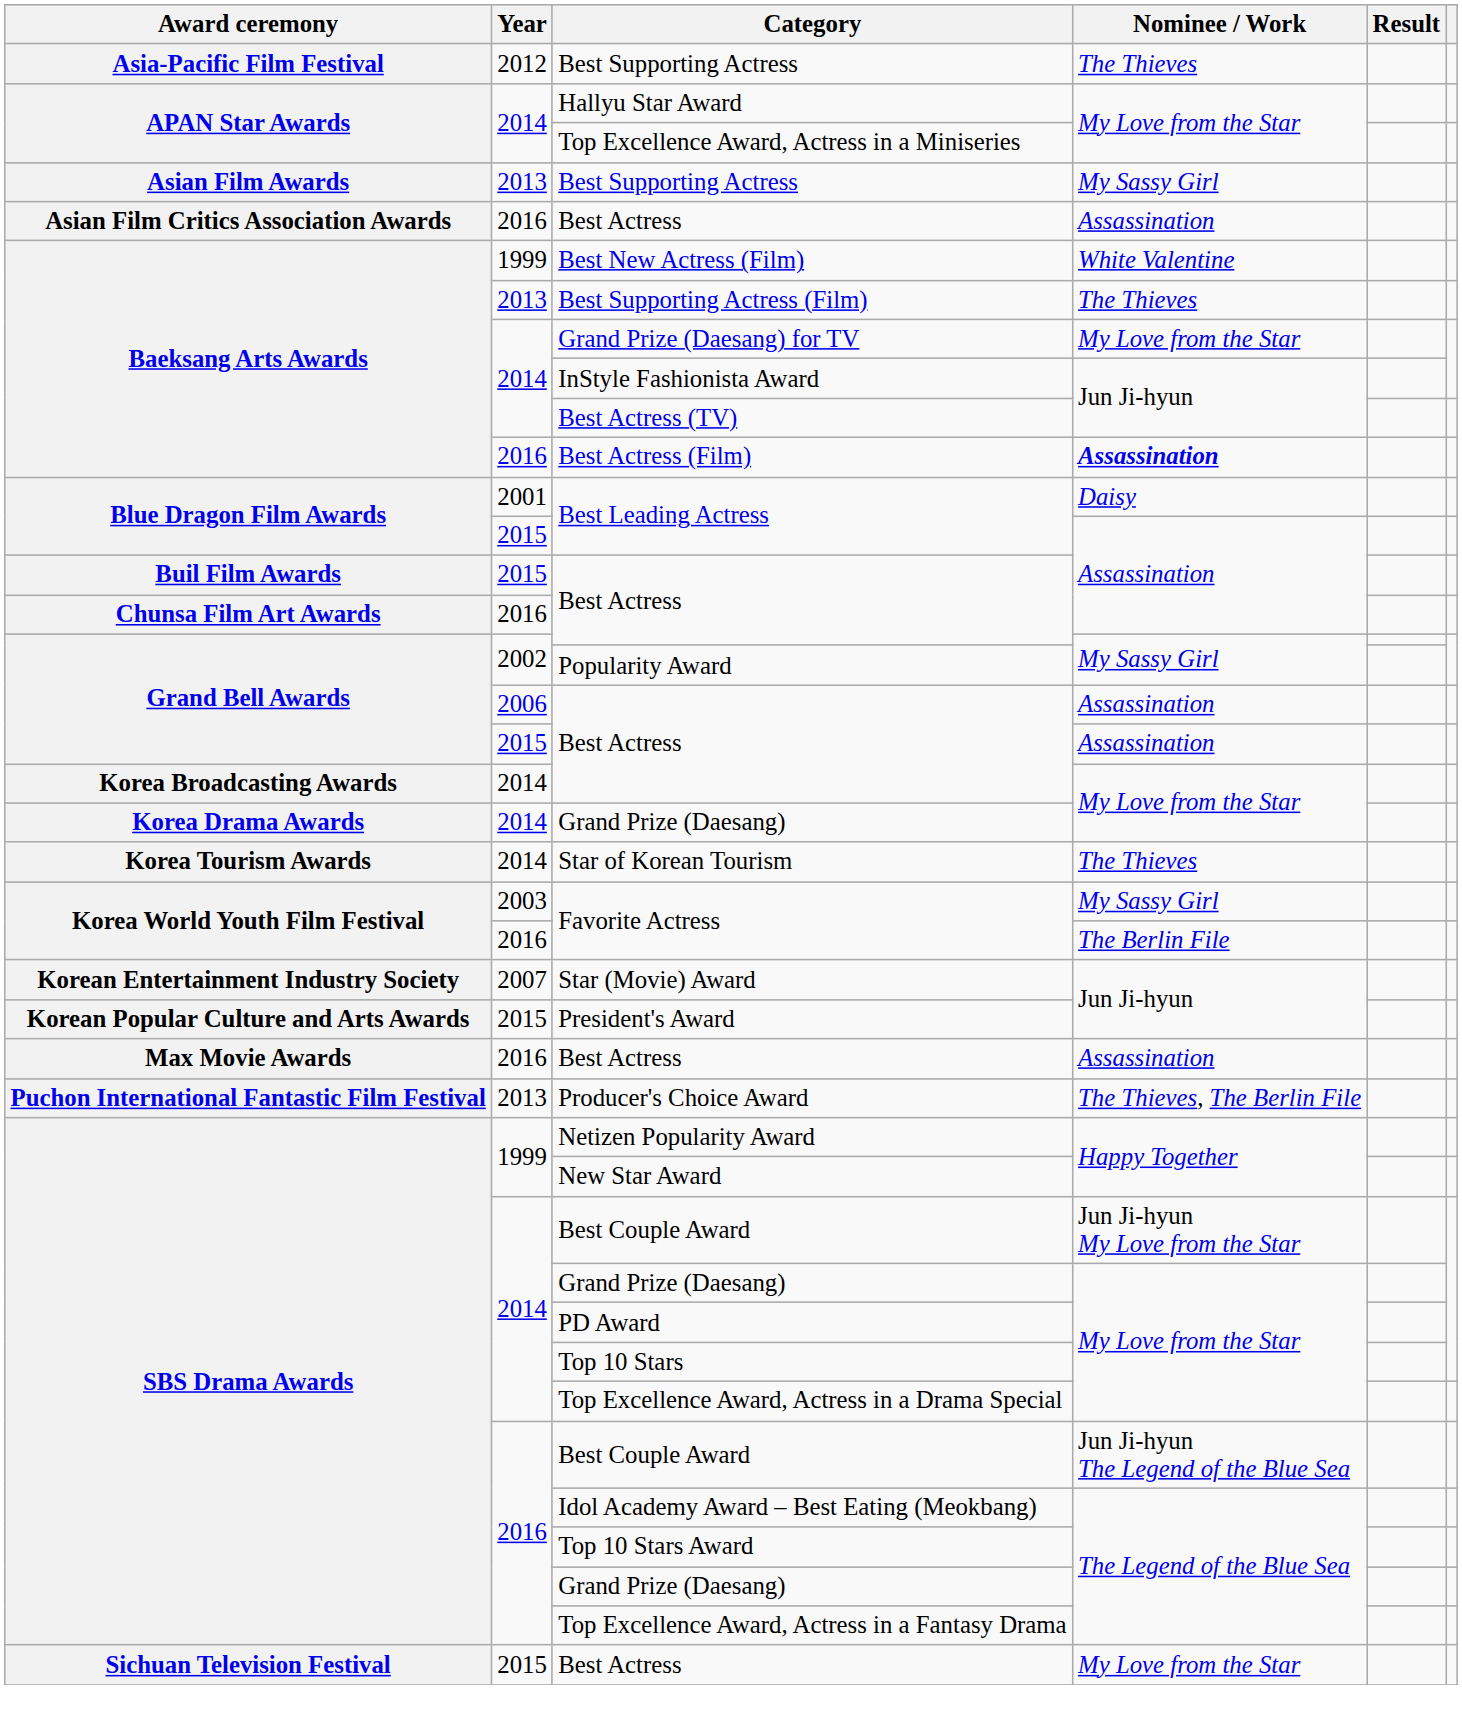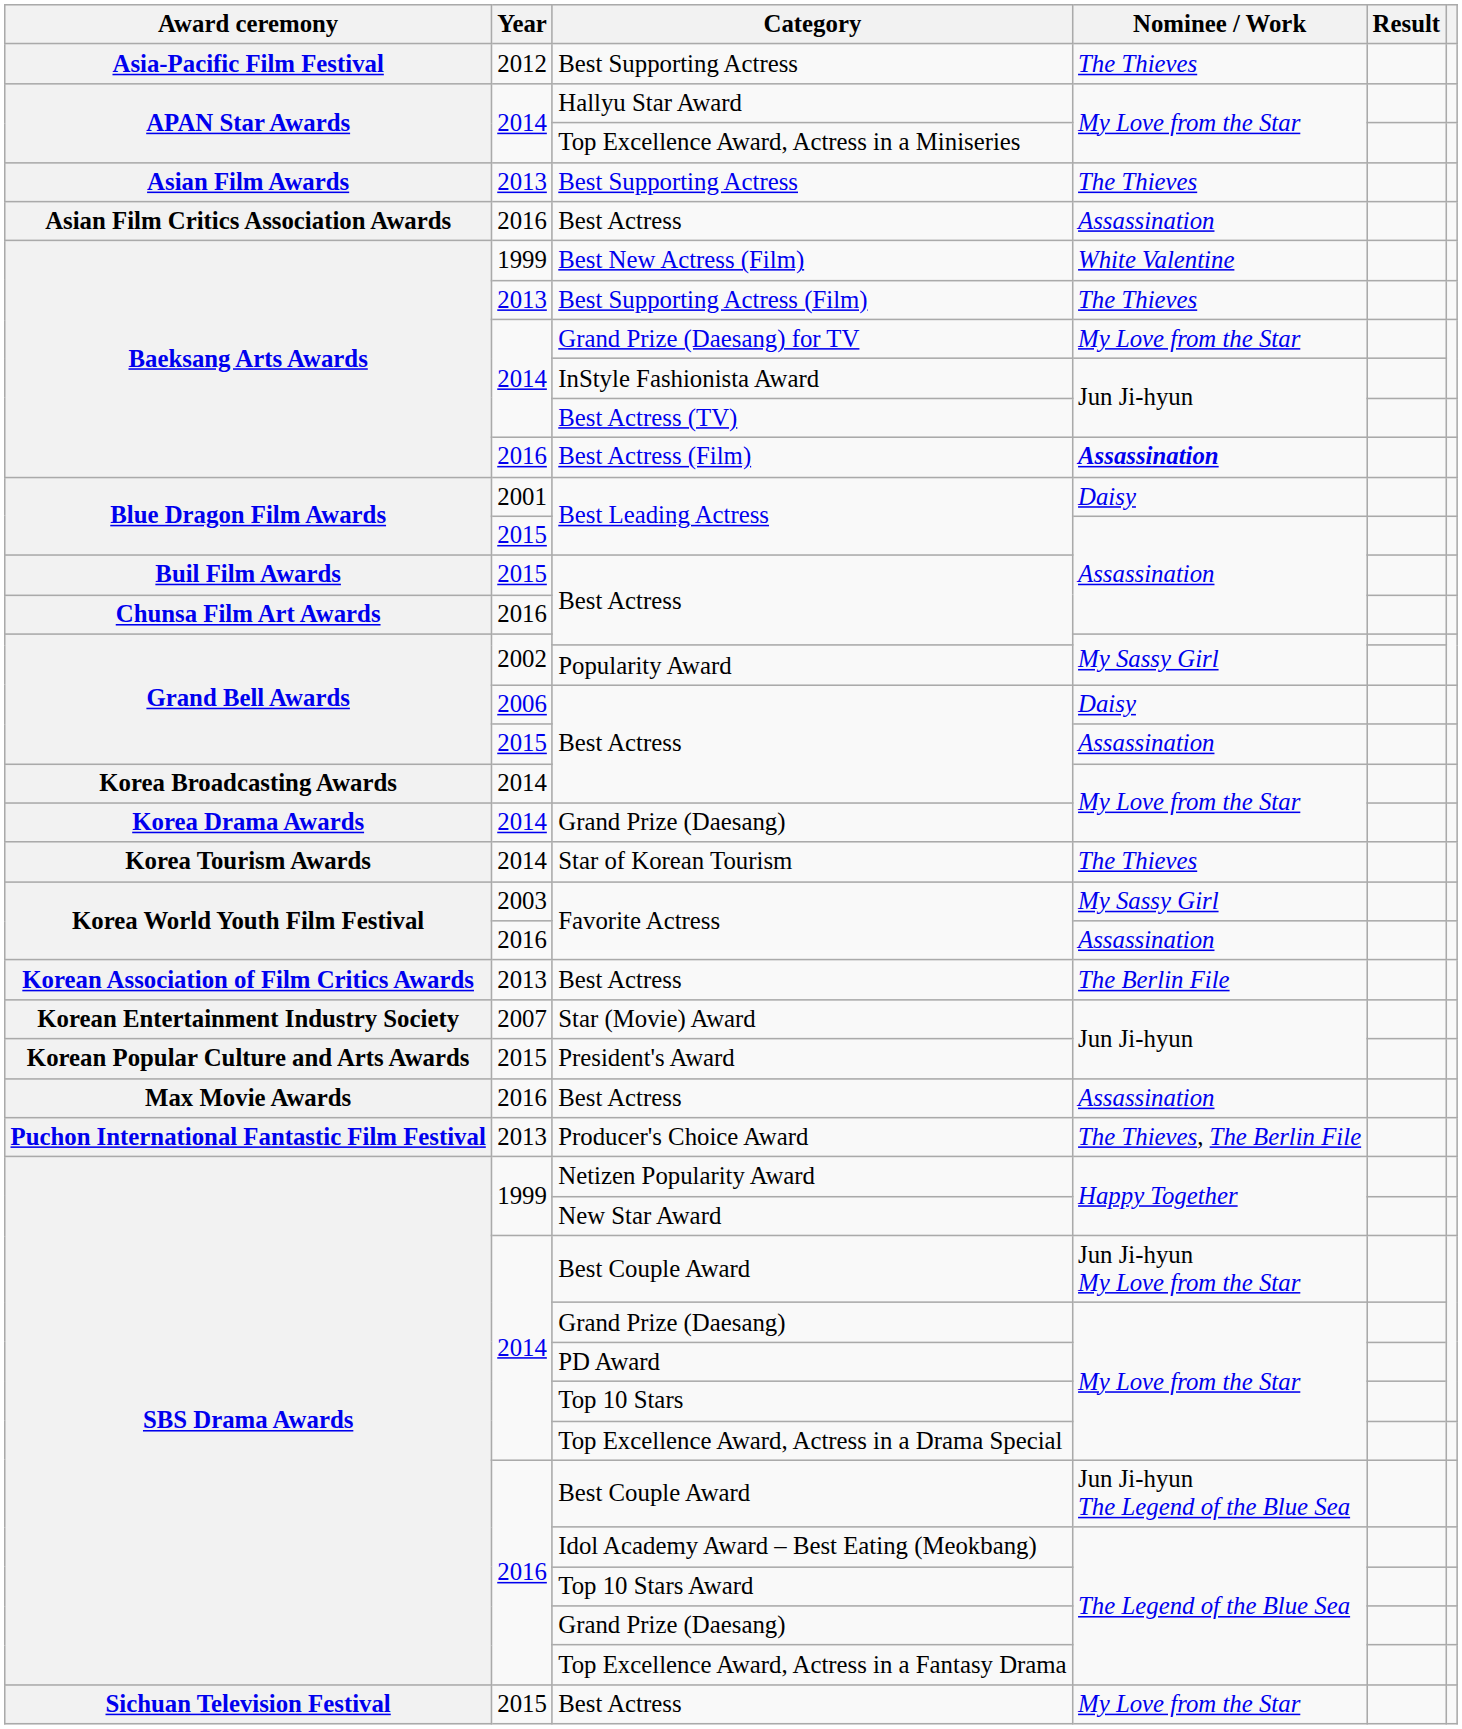(1148, 181) My Sassy Girl -> (1138, 181) The Thieves
(1146, 704) Assassination -> (1107, 704) Daisy
(1154, 940) The Berlin File -> (1146, 940) Assassination
+ row: (522, 979)
